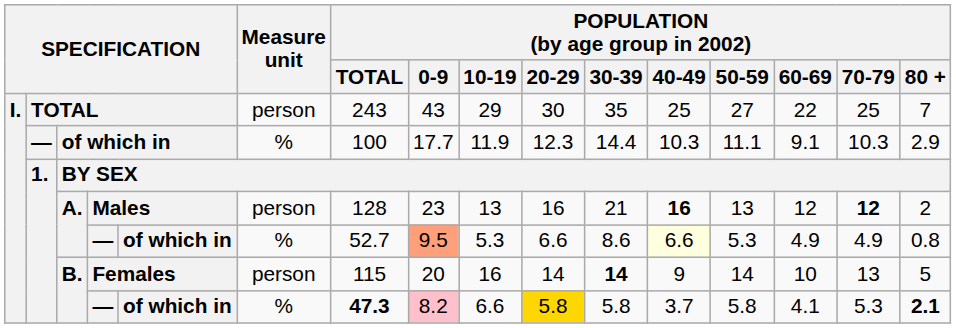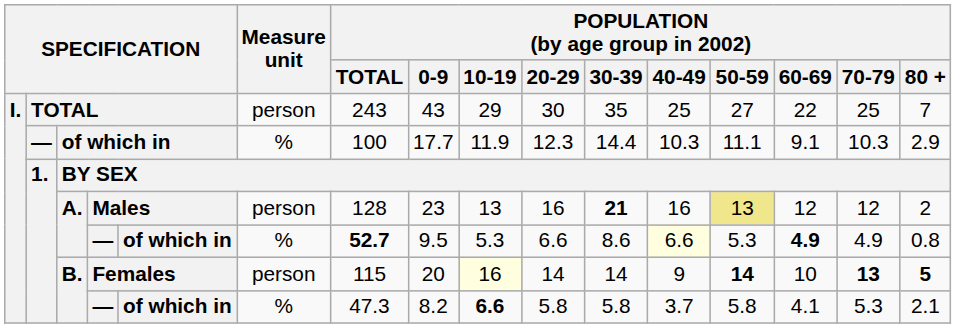(616, 208) normal -> (616, 208) bold
(679, 208) bold -> (679, 208) normal
(742, 208) no background -> (742, 208) khaki background
(868, 208) bold -> (868, 208) normal
(369, 241) normal -> (369, 241) bold
(433, 241) lightsalmon background -> (433, 241) no background
(805, 241) normal -> (805, 241) bold
(490, 273) no background -> (490, 273) lightyellow background
(616, 273) bold -> (616, 273) normal
(742, 273) normal -> (742, 273) bold
(868, 273) normal -> (868, 273) bold
(925, 273) normal -> (925, 273) bold
(369, 306) bold -> (369, 306) normal
(433, 306) pink background -> (433, 306) no background
(490, 306) normal -> (490, 306) bold
(553, 306) gold background -> (553, 306) no background
(925, 306) bold -> (925, 306) normal
